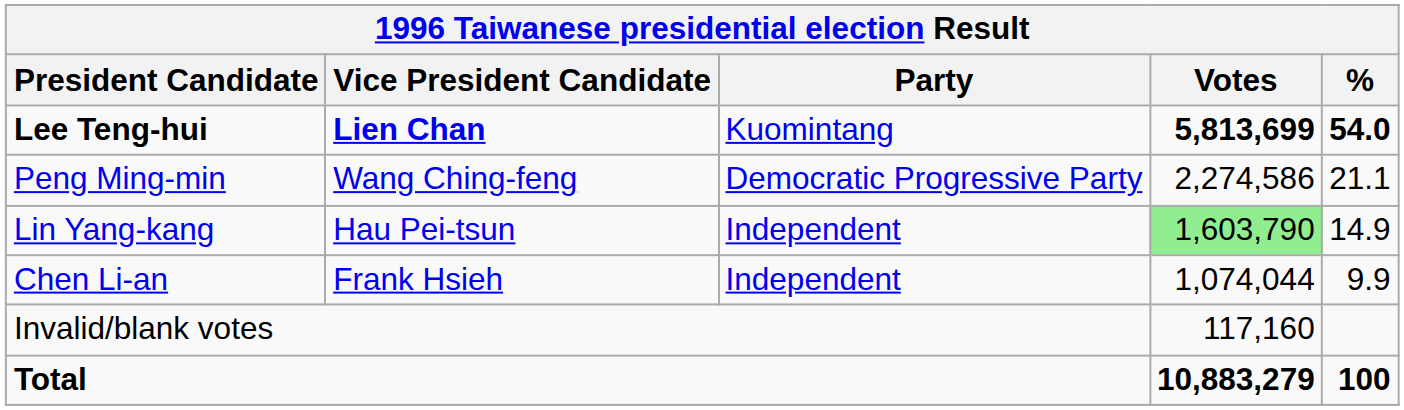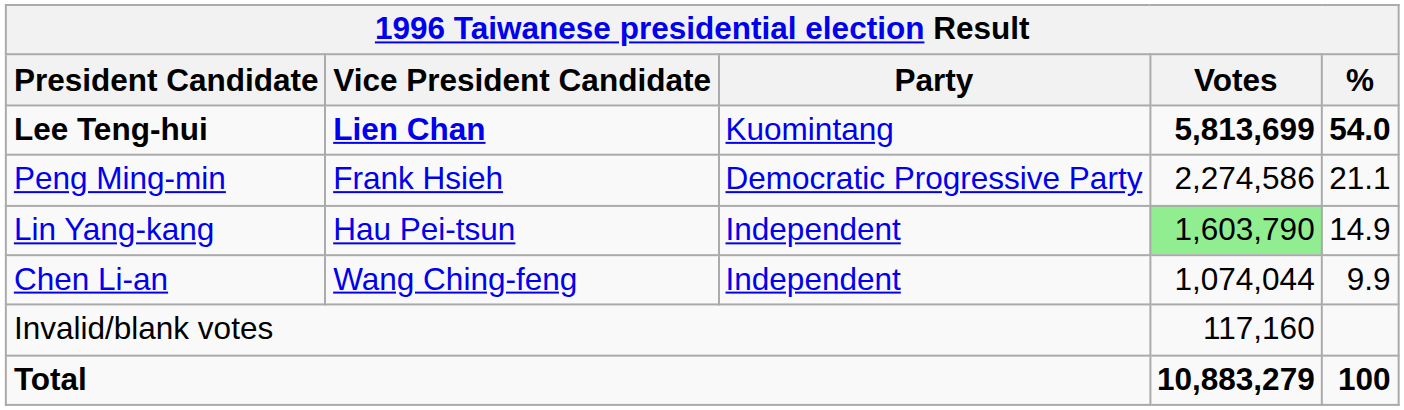(455, 179) Wang Ching-feng -> (418, 179) Frank Hsieh
(418, 279) Frank Hsieh -> (455, 279) Wang Ching-feng
